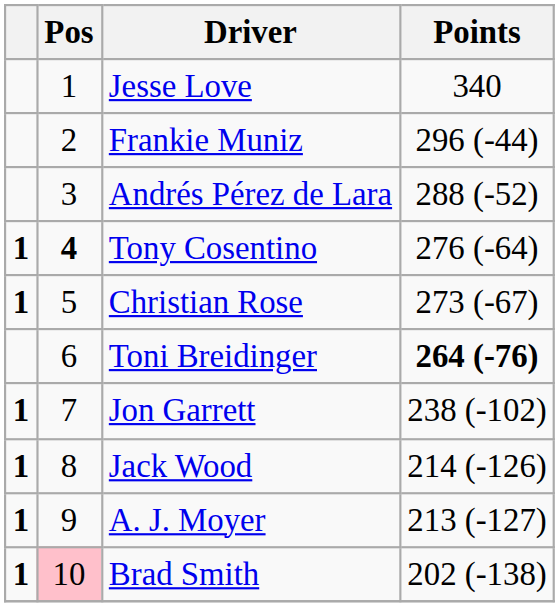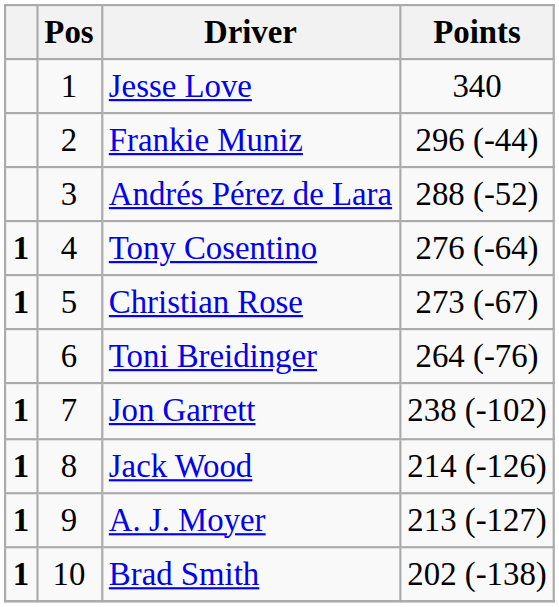(69, 248) bold -> (69, 248) normal
(477, 356) bold -> (477, 356) normal
(69, 573) pink background -> (69, 573) no background
